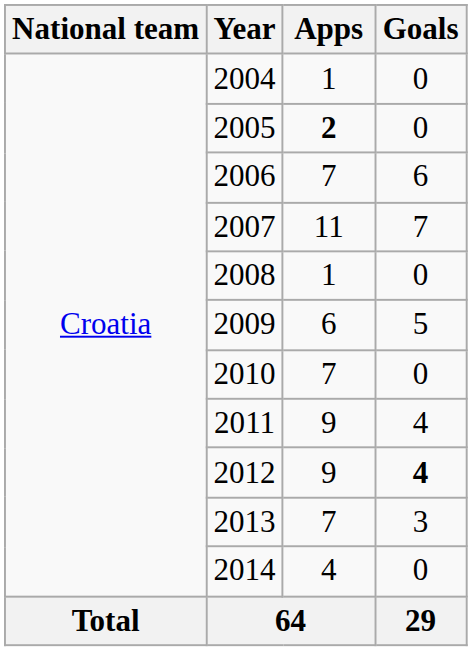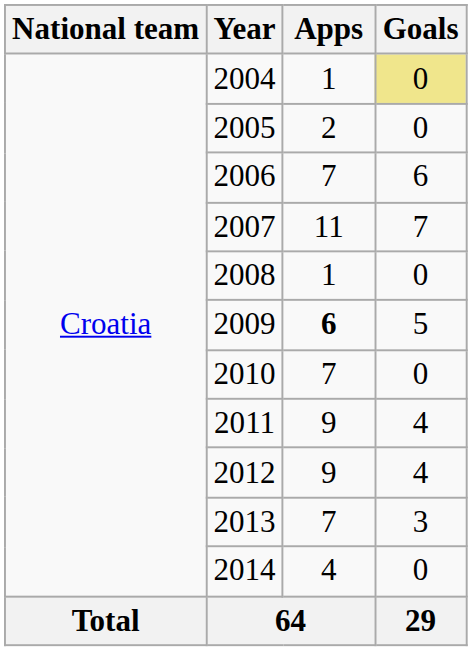(421, 78) no background -> (421, 78) khaki background
(329, 127) bold -> (329, 127) normal
(329, 324) normal -> (329, 324) bold
(421, 472) bold -> (421, 472) normal
